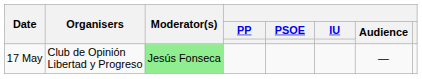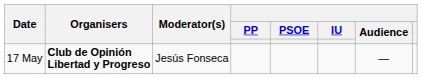(95, 58) normal -> (99, 58) bold
(184, 58) lightgreen background -> (192, 58) no background
